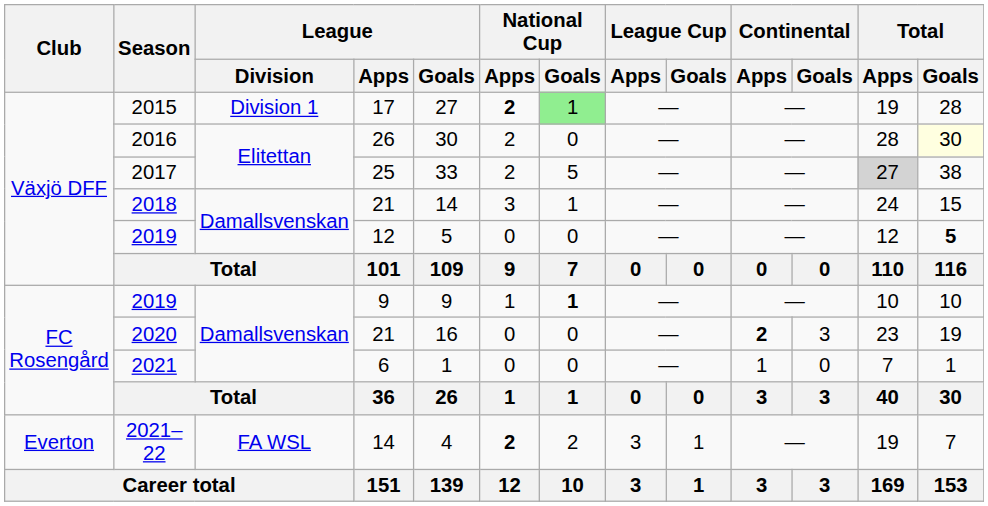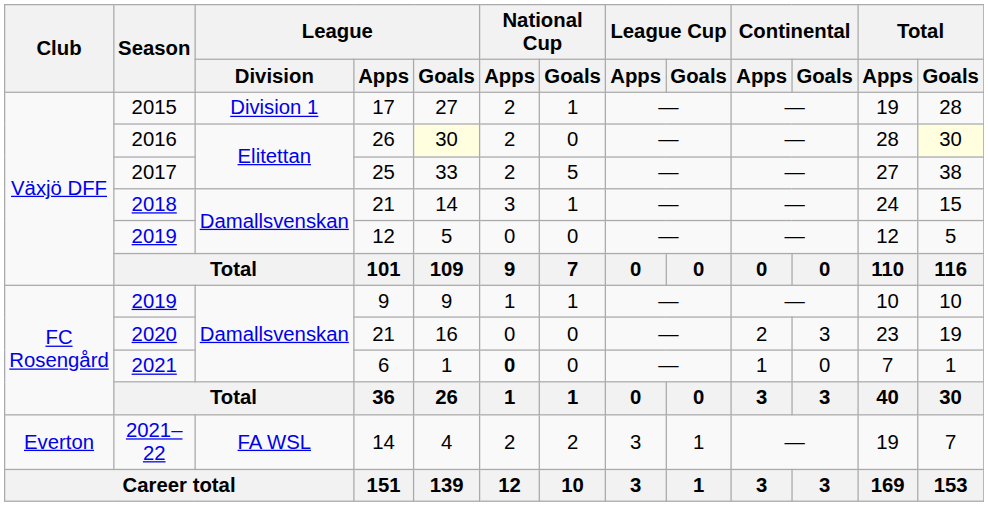(510, 107) bold -> (510, 107) normal
(573, 107) lightgreen background -> (573, 107) no background
(447, 140) no background -> (447, 140) lightyellow background
(888, 172) lightgrey background -> (888, 172) no background
(951, 236) bold -> (951, 236) normal
(573, 301) bold -> (573, 301) normal
(762, 333) bold -> (762, 333) normal
(510, 365) normal -> (510, 365) bold
(510, 441) bold -> (510, 441) normal
